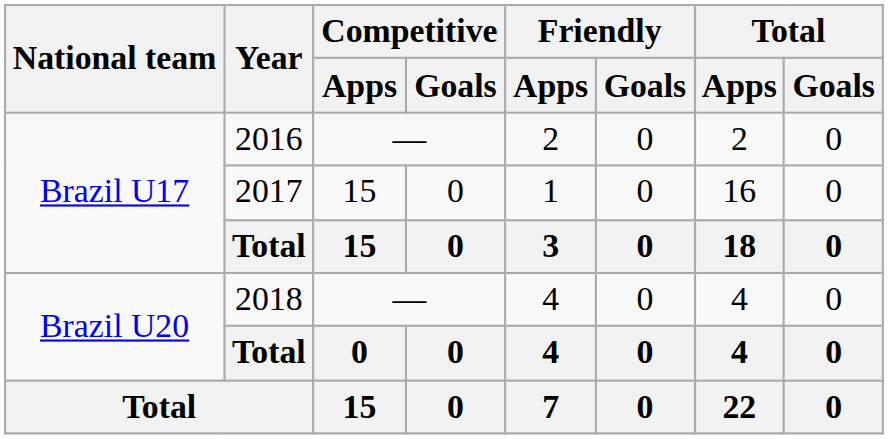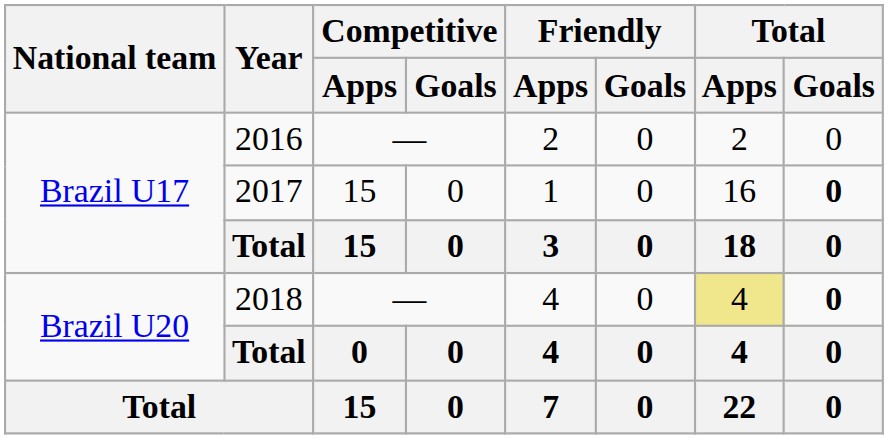(834, 191) normal -> (834, 191) bold
(739, 298) no background -> (739, 298) khaki background
(834, 298) normal -> (834, 298) bold
